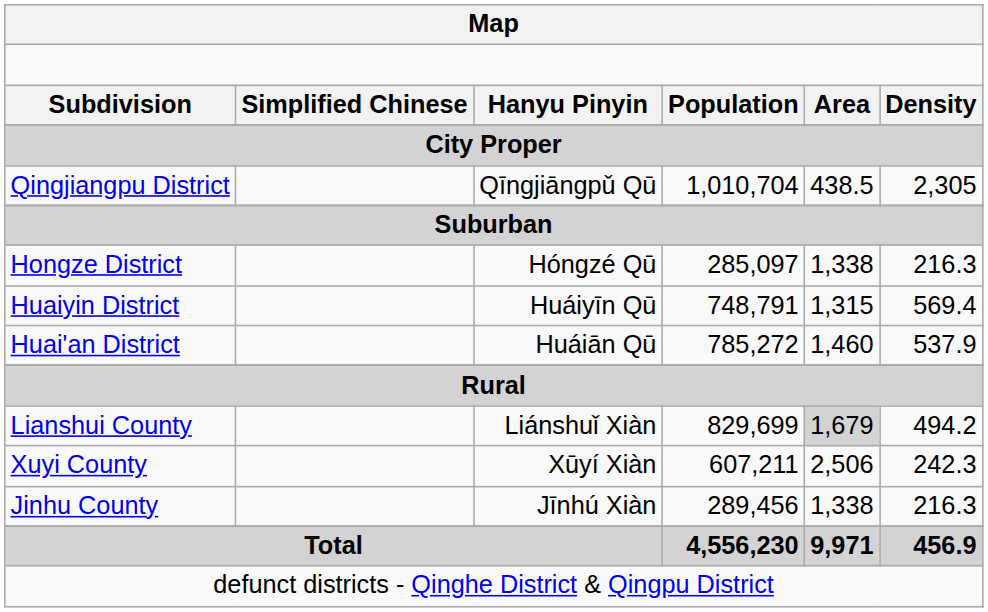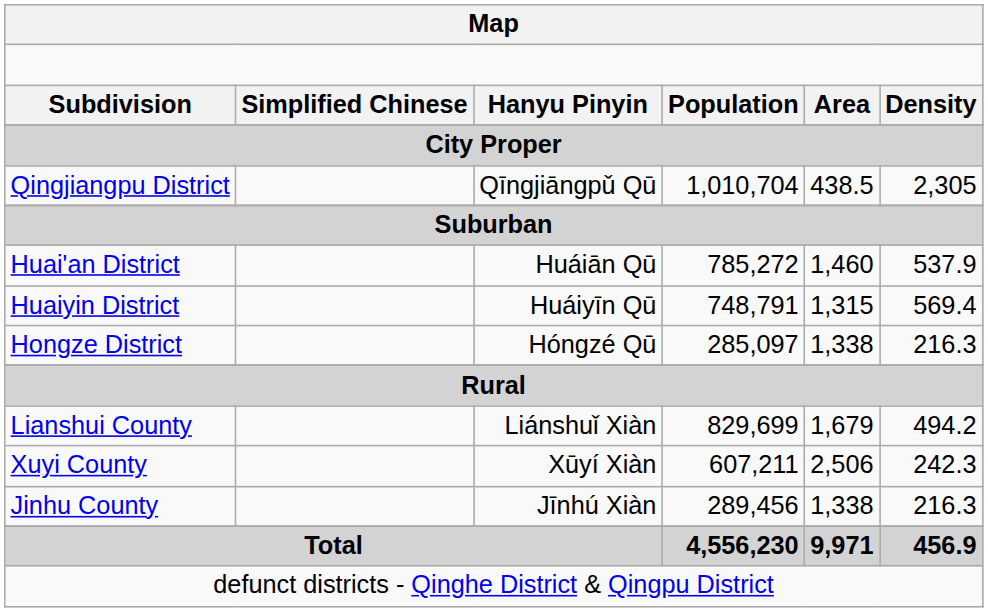rows swapped: (95, 345) <-> (96, 265)
(842, 425) lightgrey background -> (842, 425) no background
